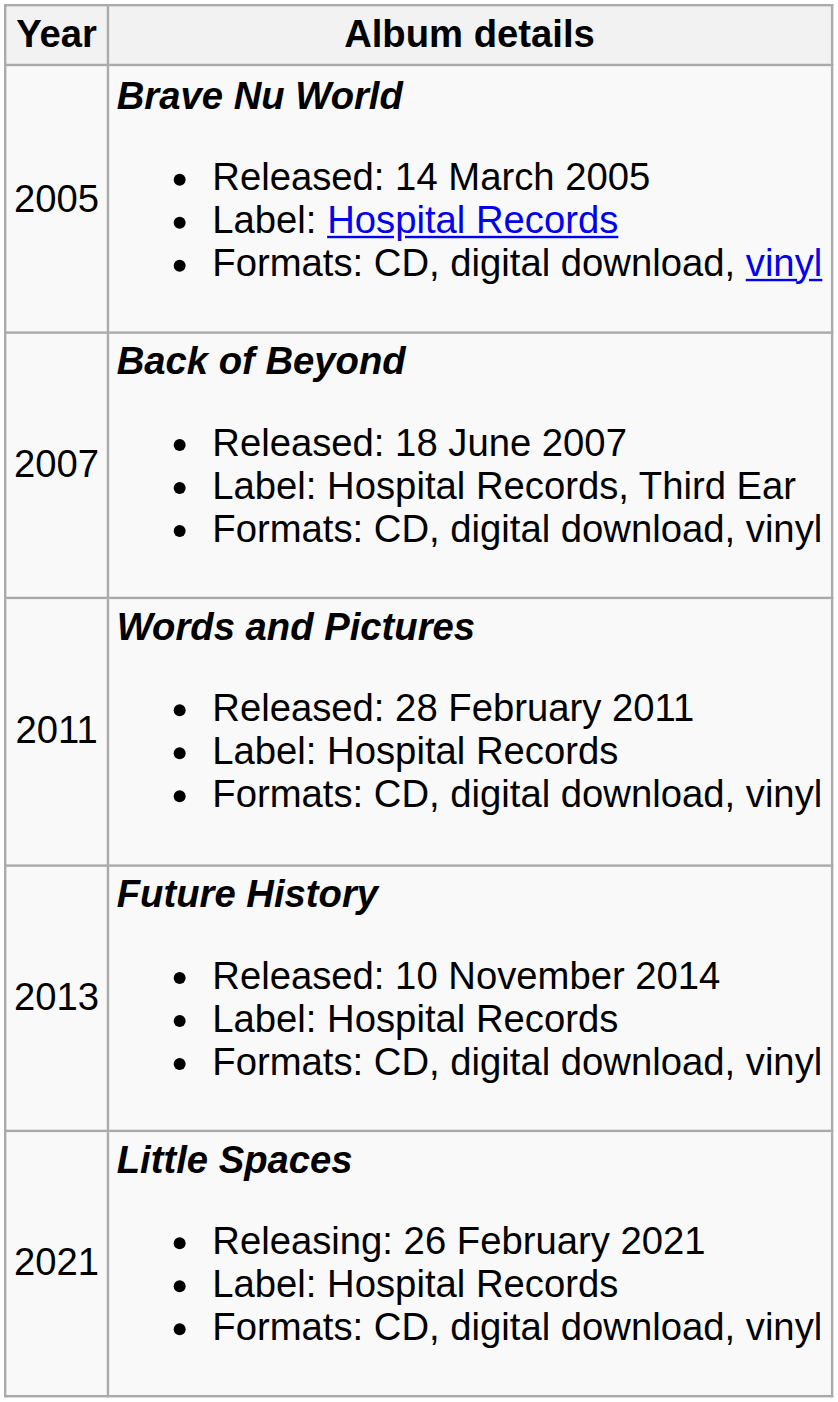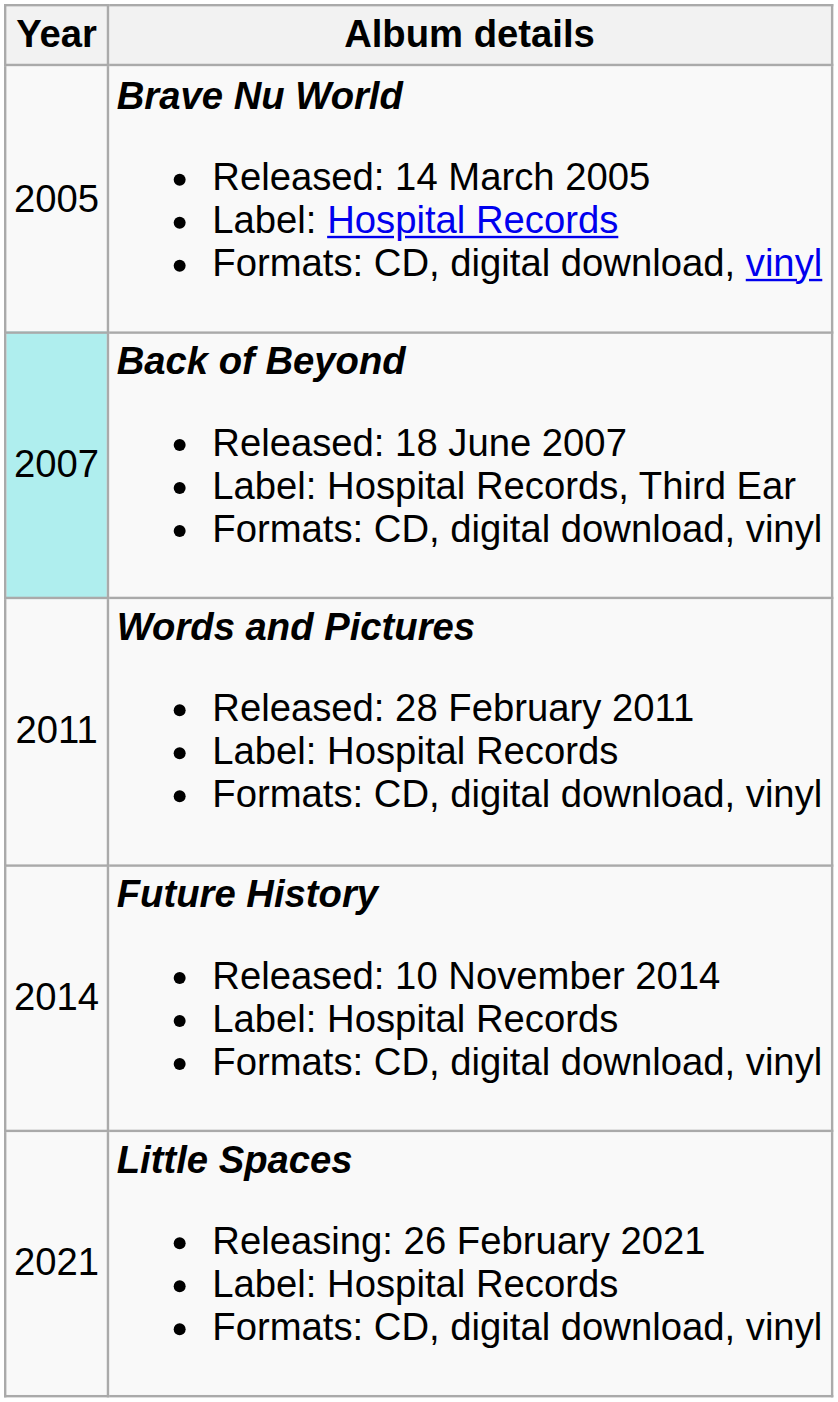(57, 464) no background -> (57, 464) paleturquoise background
(57, 996) 2013 -> (57, 996) 2014
